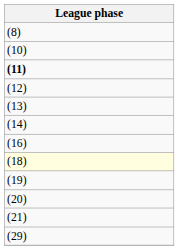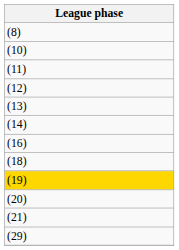(16, 69) bold -> (17, 69) normal
(17, 161) lightyellow background -> (17, 161) no background
(17, 180) no background -> (17, 180) gold background
